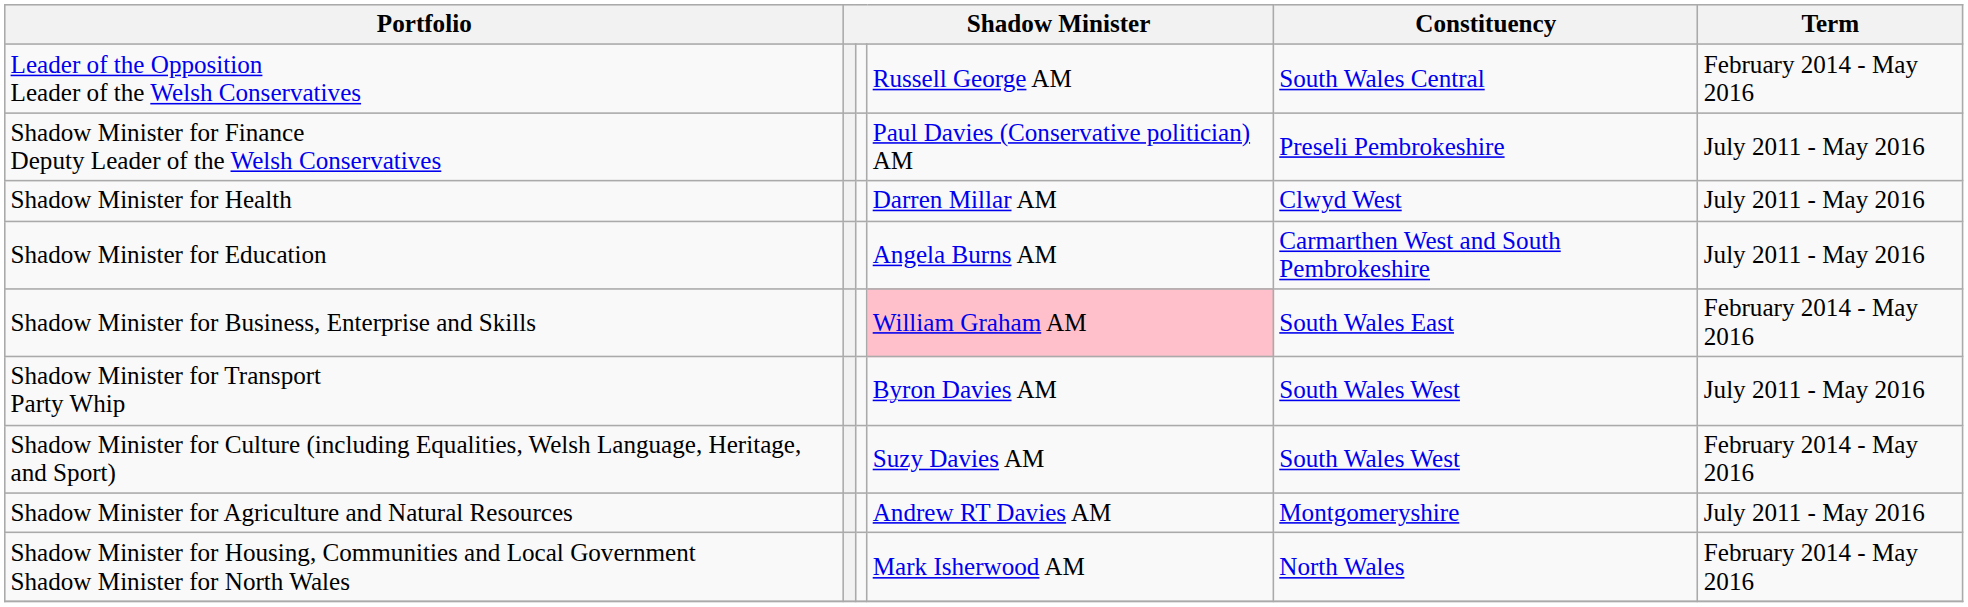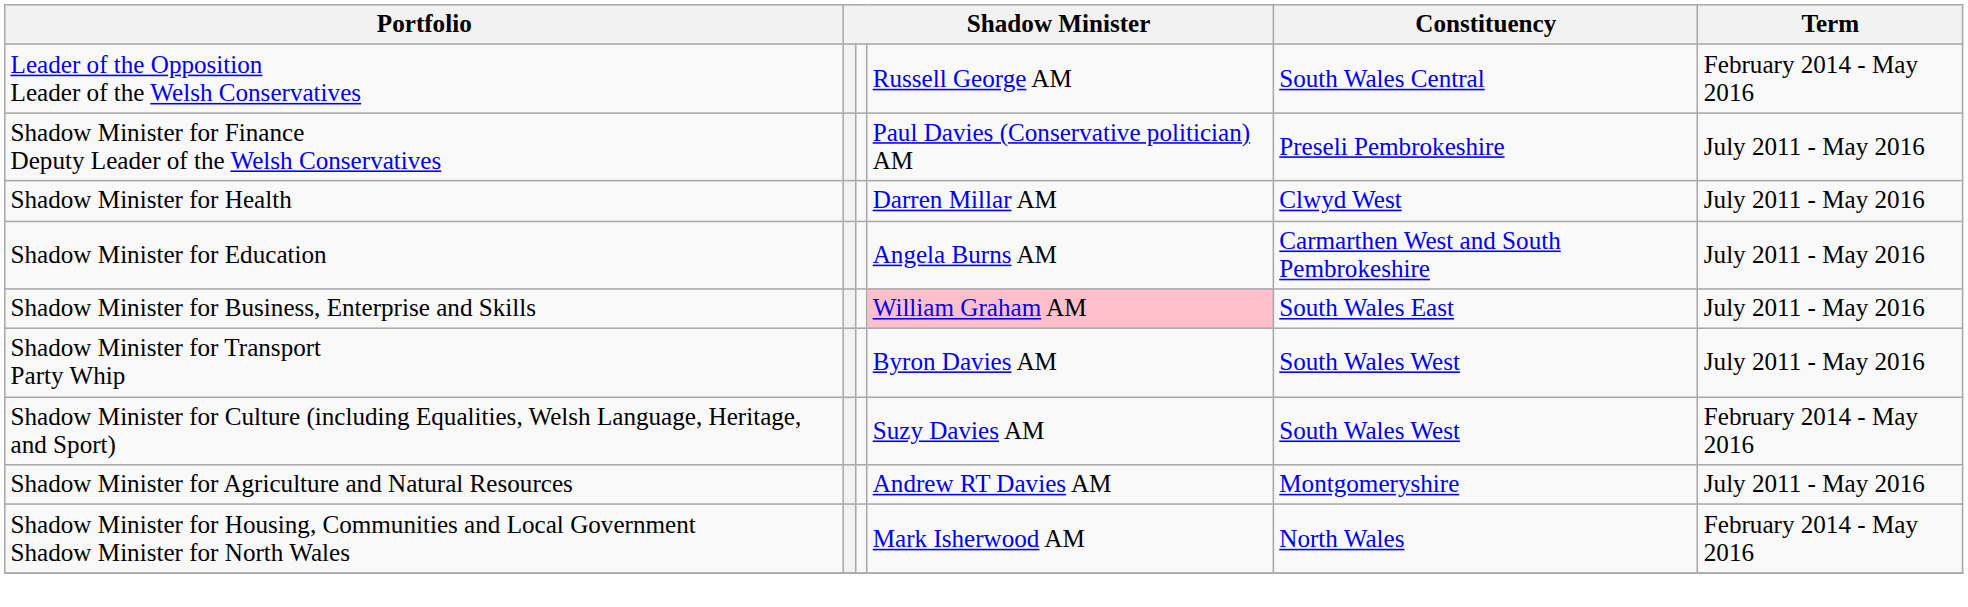(1811, 322) February 2014 - May 2016 -> (1814, 308) July 2011 - May 2016
